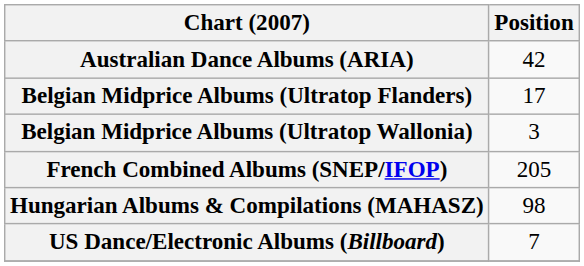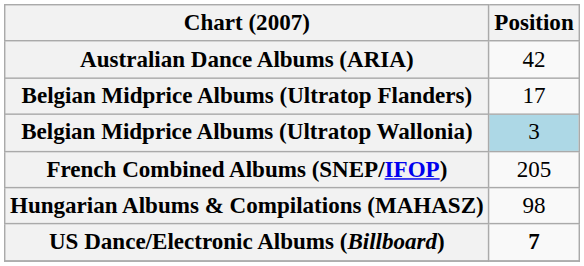(534, 132) no background -> (534, 132) lightblue background
(534, 242) normal -> (534, 242) bold
